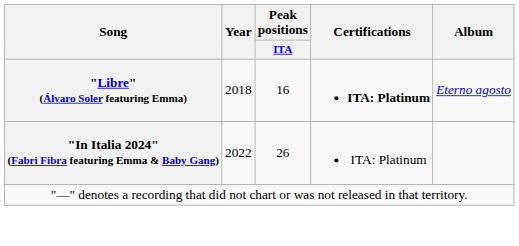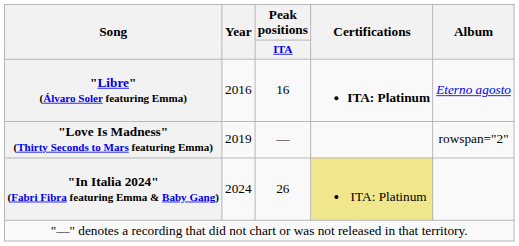(238, 90) 2018 -> (238, 90) 2016
+ row: (113, 139)
(238, 152) 2022 -> (238, 188) 2024
(372, 160) no background -> (372, 196) khaki background
